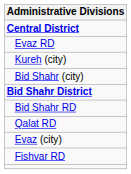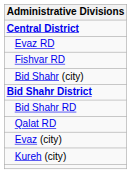(40, 60) Kureh (city) -> (40, 60) Fishvar RD
(40, 156) Fishvar RD -> (40, 156) Kureh (city)
